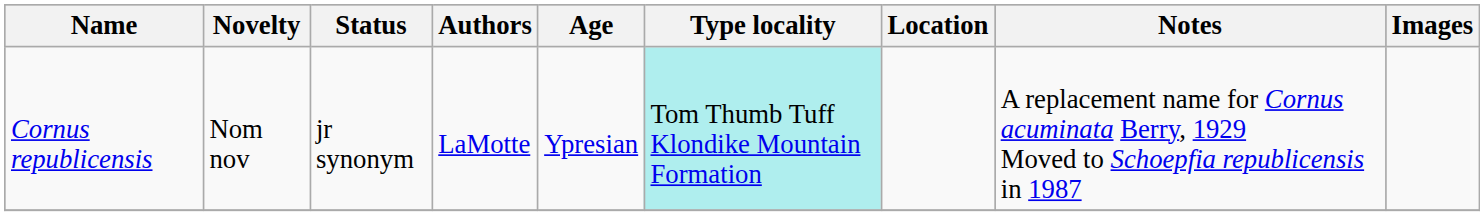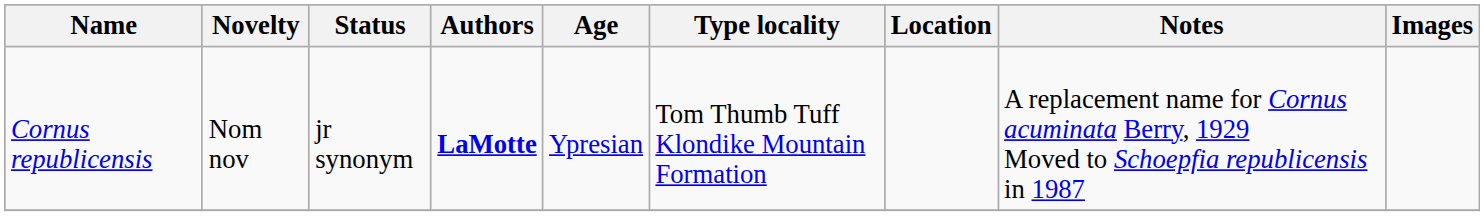(484, 143) normal -> (487, 143) bold
(755, 143) paleturquoise background -> (760, 143) no background
